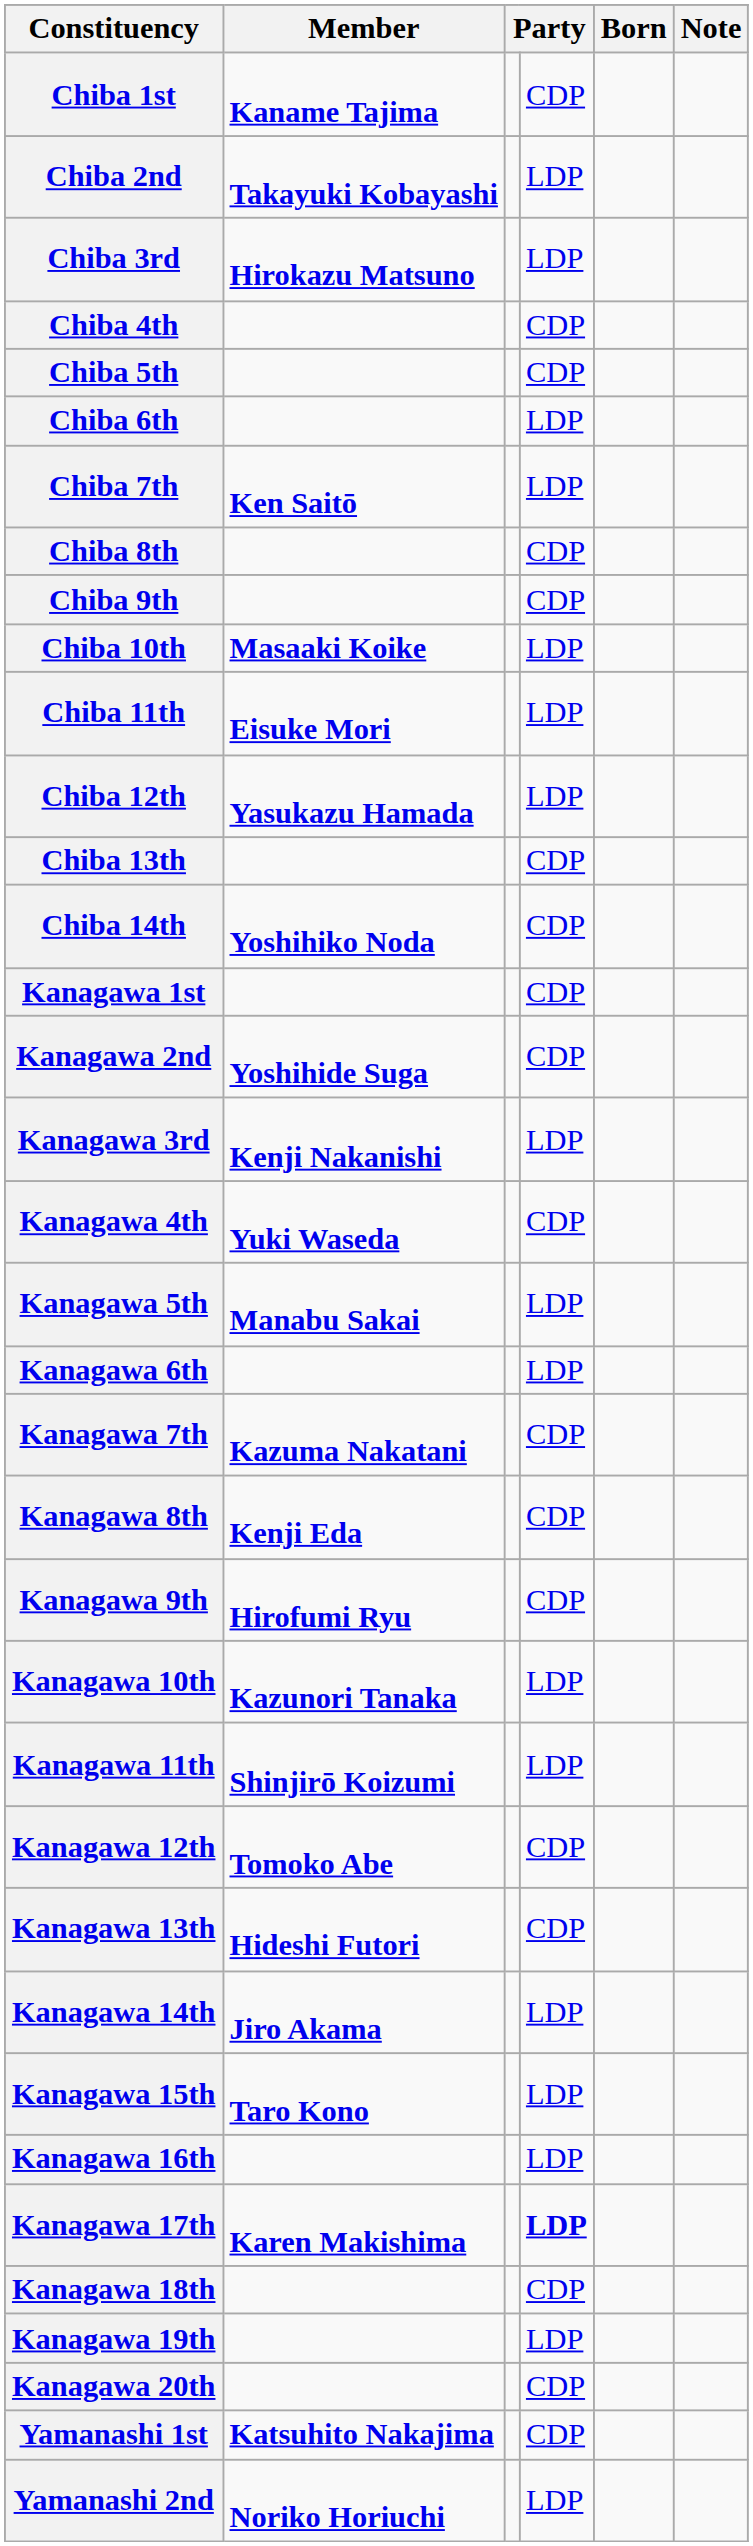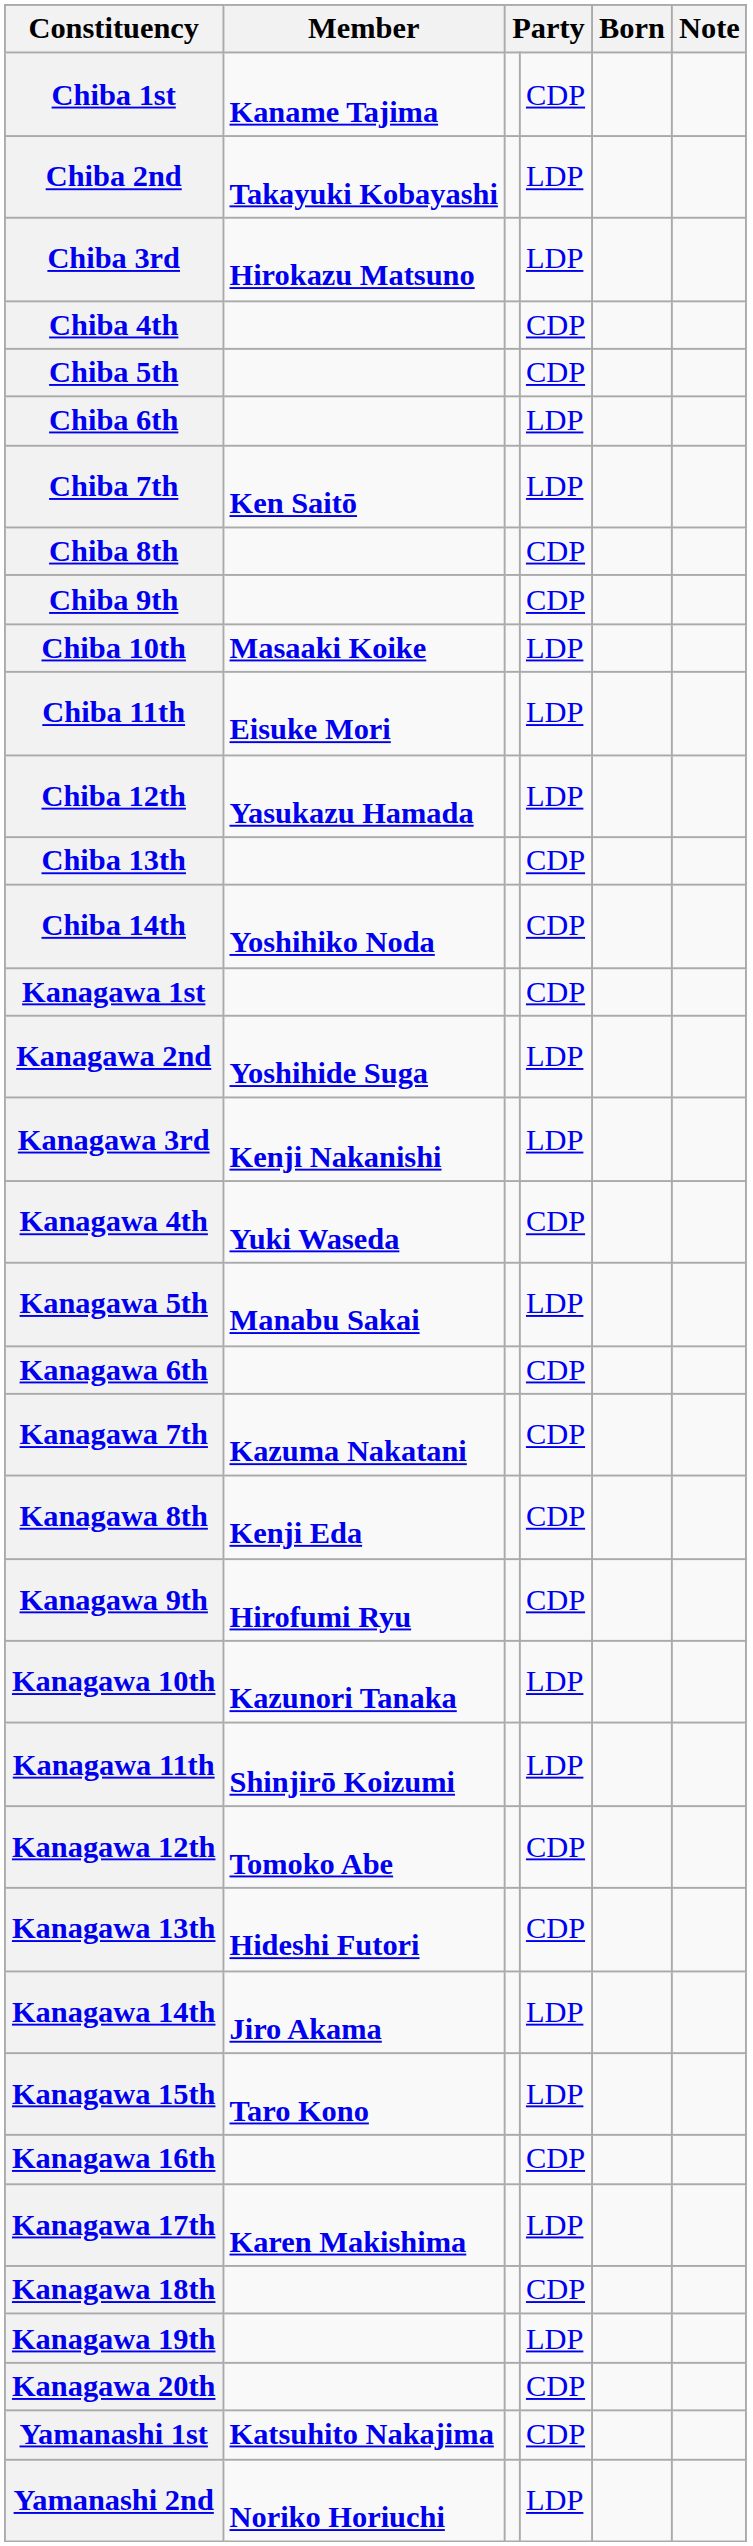(556, 1056) CDP -> (555, 1056) LDP
(555, 1369) LDP -> (556, 1369) CDP
(555, 2158) LDP -> (556, 2158) CDP
(556, 2224) bold -> (555, 2224) normal
